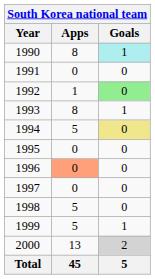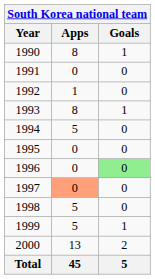(124, 52) paleturquoise background -> (124, 52) no background
(124, 91) lightgreen background -> (124, 91) no background
(124, 129) khaki background -> (124, 129) no background
(75, 168) lightsalmon background -> (75, 168) no background
(124, 168) no background -> (124, 168) lightgreen background
(75, 187) no background -> (75, 187) lightsalmon background
(124, 245) lightgrey background -> (124, 245) no background
